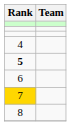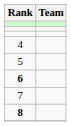(20, 61) bold -> (20, 61) normal
(20, 78) normal -> (20, 78) bold
(20, 95) gold background -> (20, 95) no background
(20, 112) normal -> (20, 112) bold
